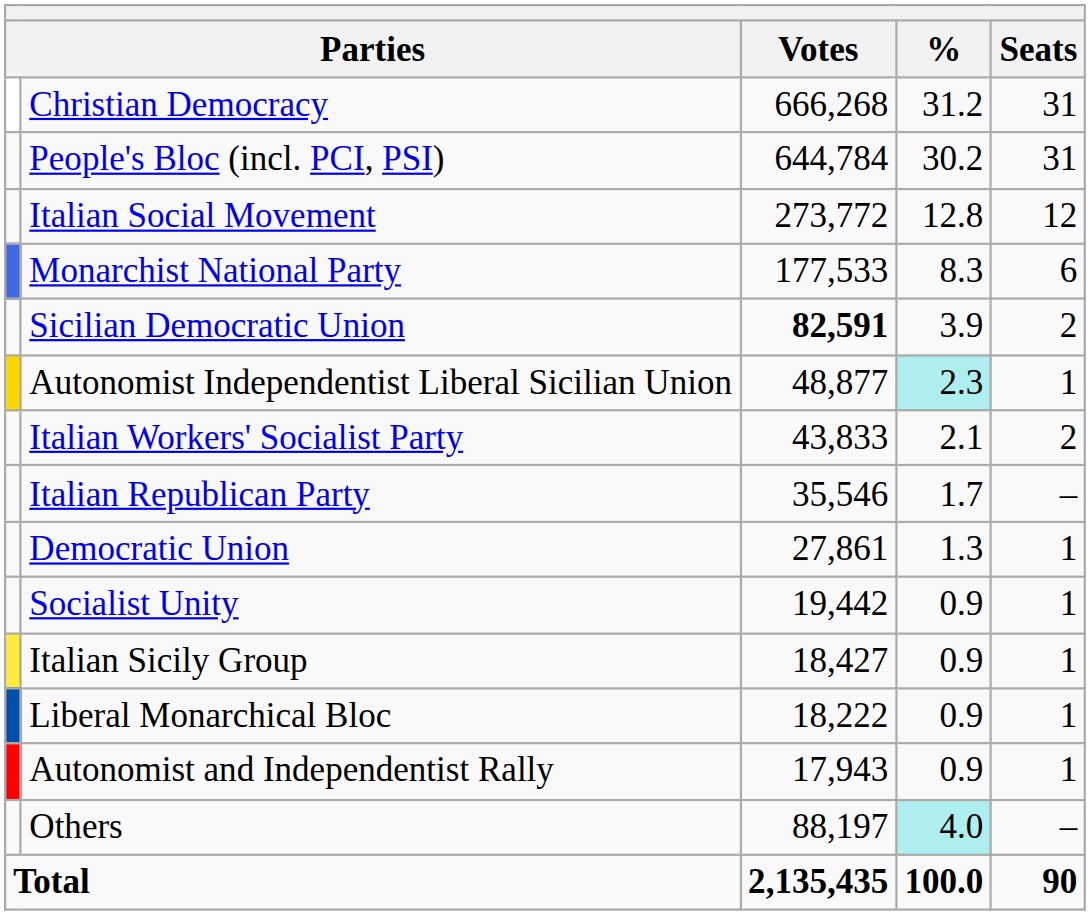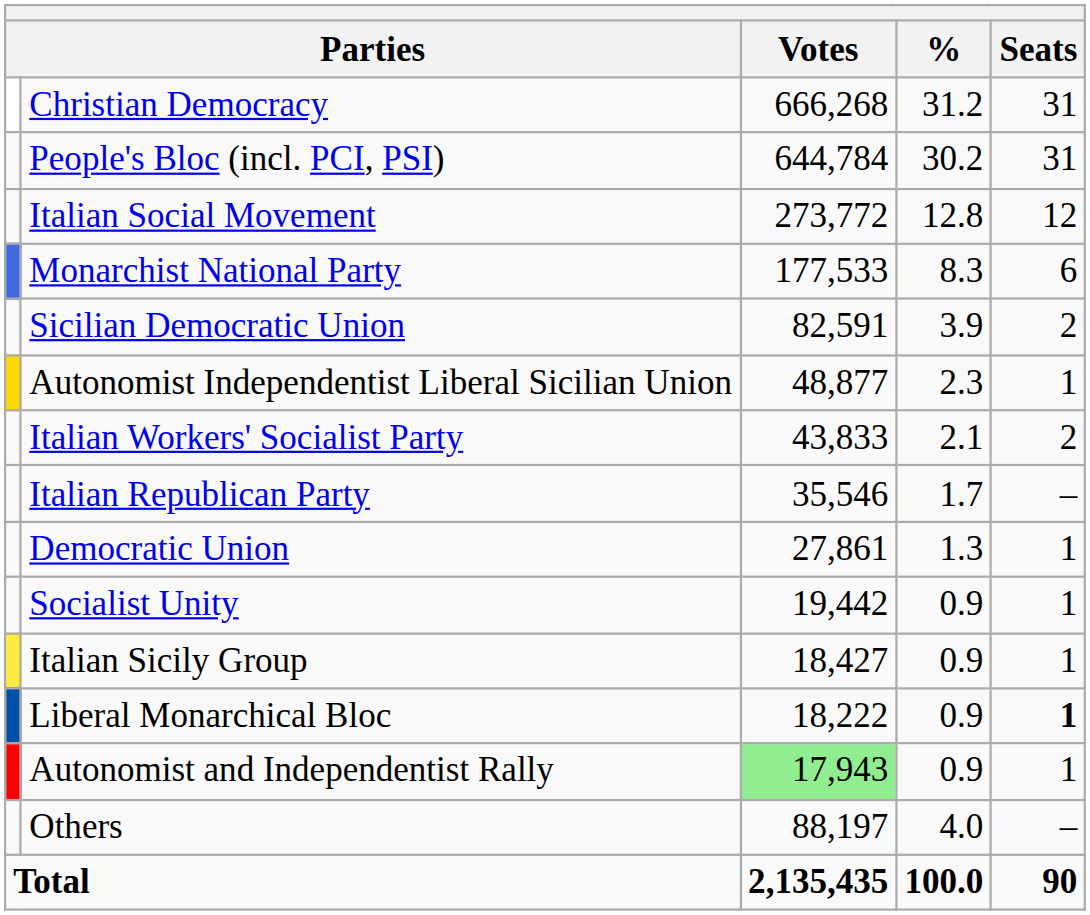(840, 326) bold -> (840, 326) normal
(961, 381) paleturquoise background -> (961, 381) no background
(1069, 715) normal -> (1069, 715) bold
(840, 770) no background -> (840, 770) lightgreen background
(961, 826) paleturquoise background -> (961, 826) no background
